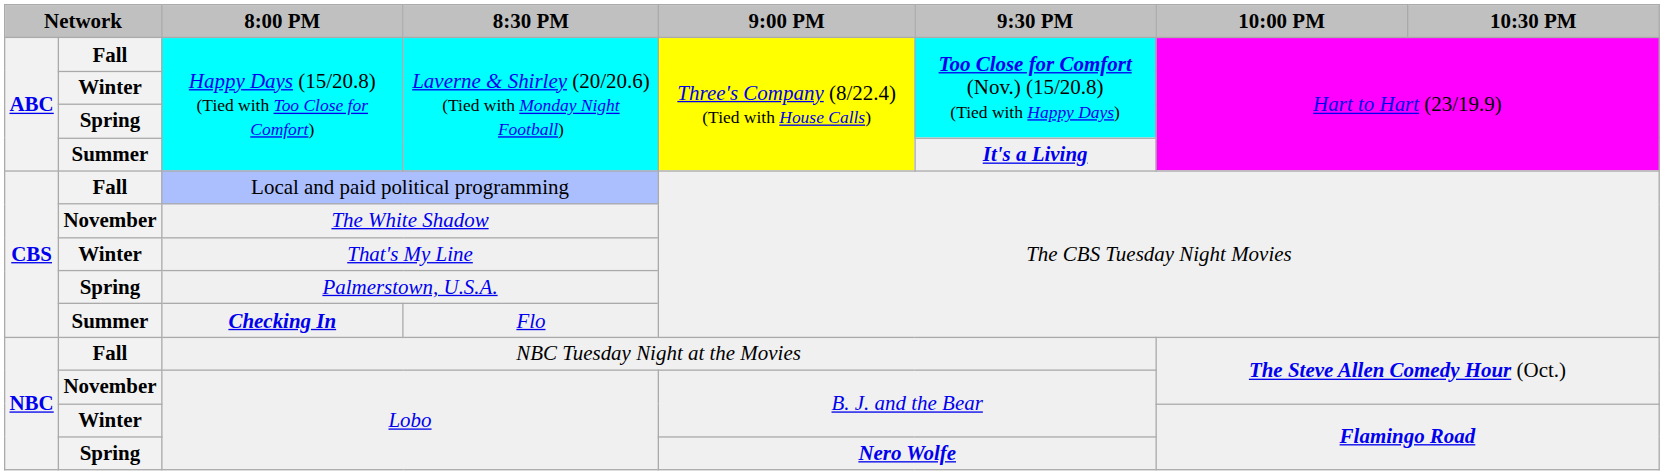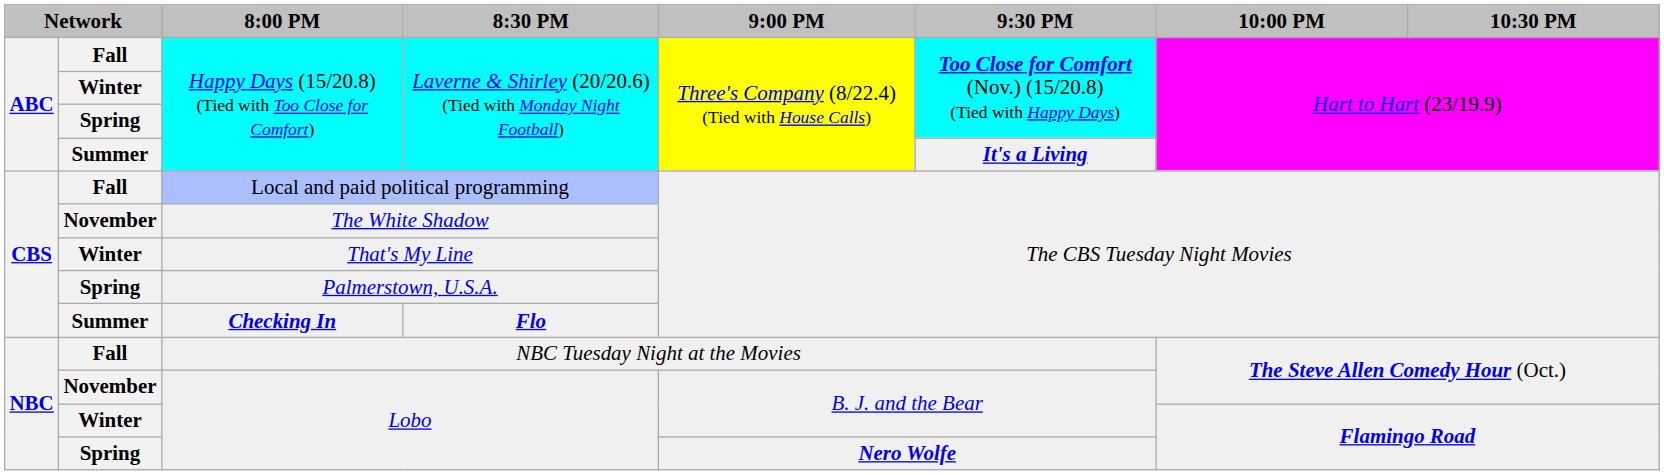(531, 320) normal -> (531, 320) bold
